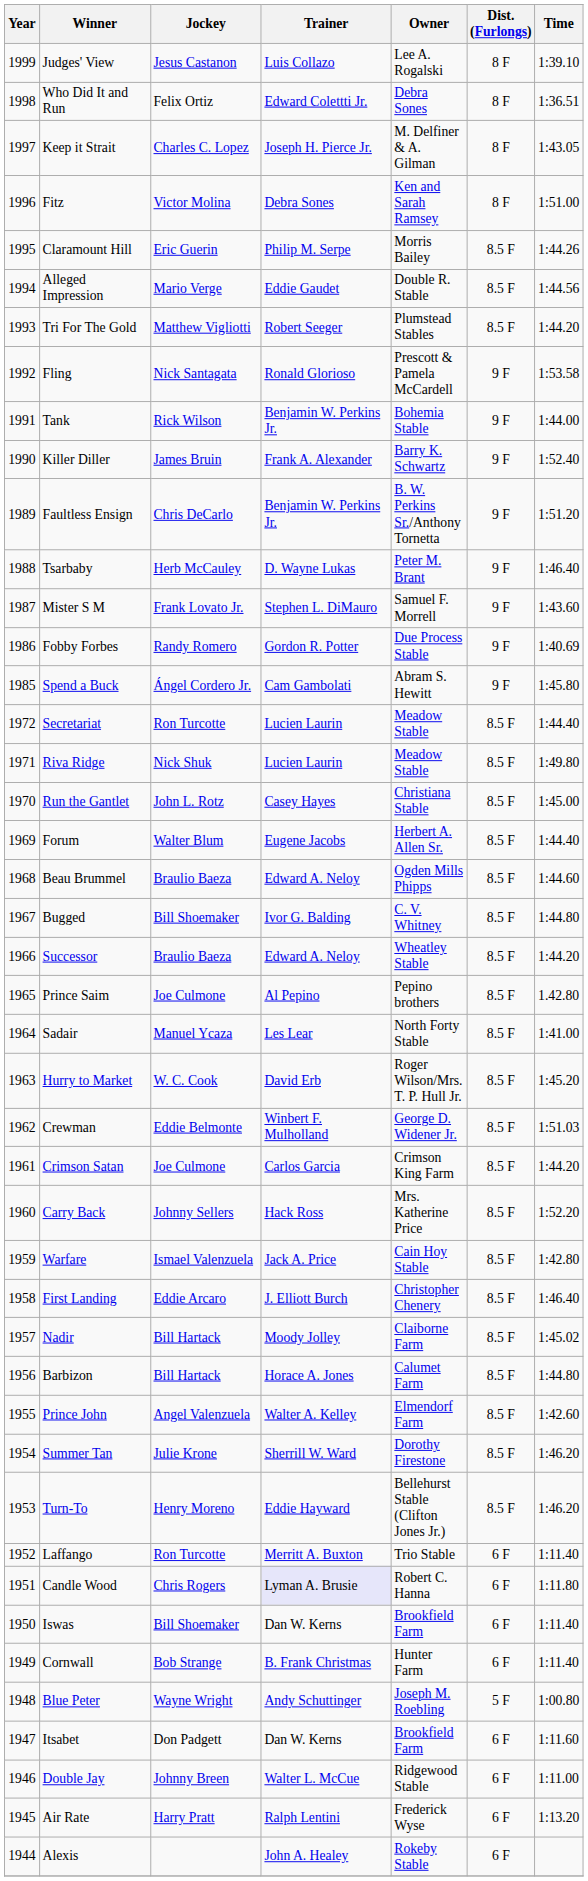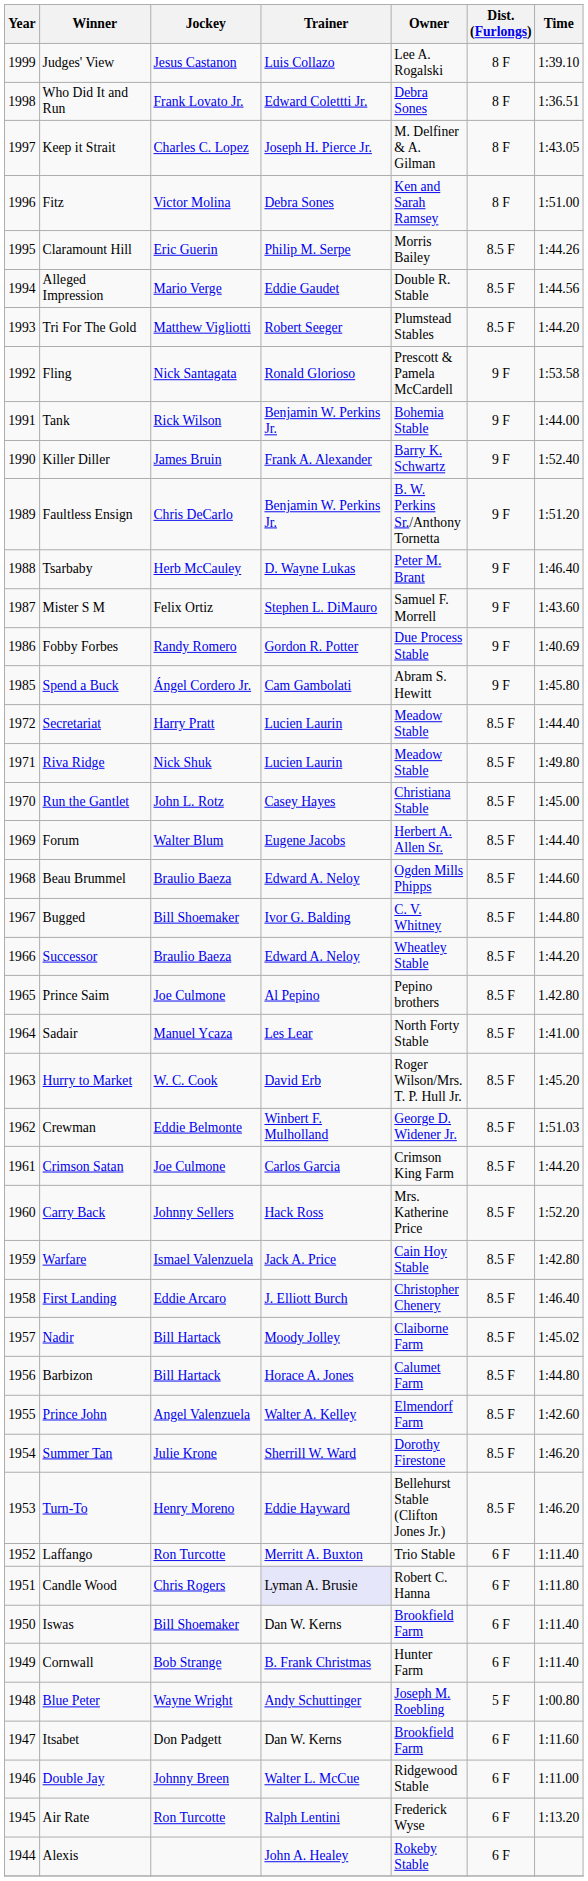(183, 101) Felix Ortiz -> (199, 101) Frank Lovato Jr.
(199, 608) Frank Lovato Jr. -> (183, 608) Felix Ortiz
(189, 724) Ron Turcotte -> (184, 724) Harry Pratt
(184, 1818) Harry Pratt -> (189, 1818) Ron Turcotte
